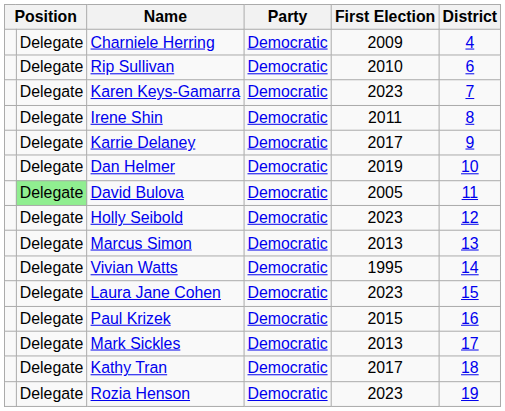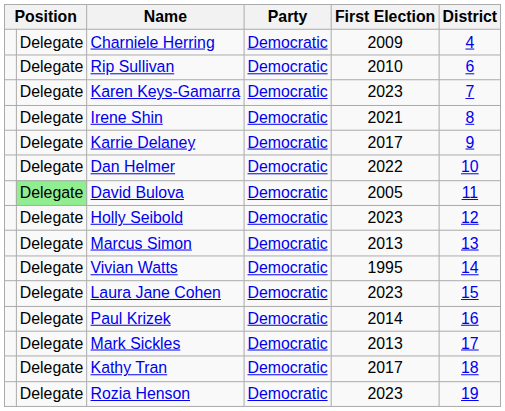(385, 117) 2011 -> (385, 117) 2021
(385, 167) 2019 -> (385, 167) 2022
(385, 318) 2015 -> (385, 318) 2014
